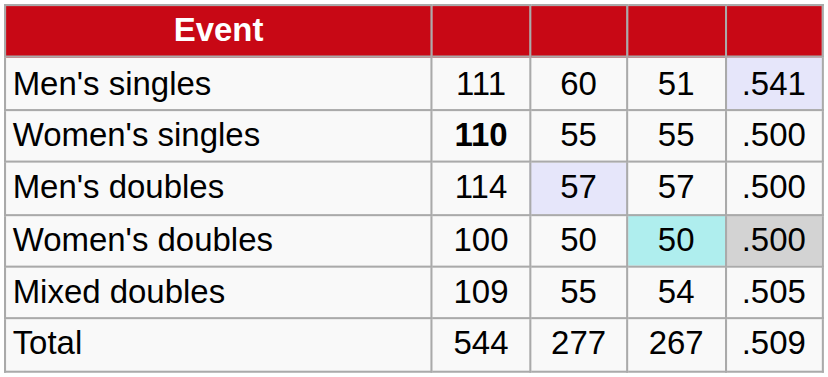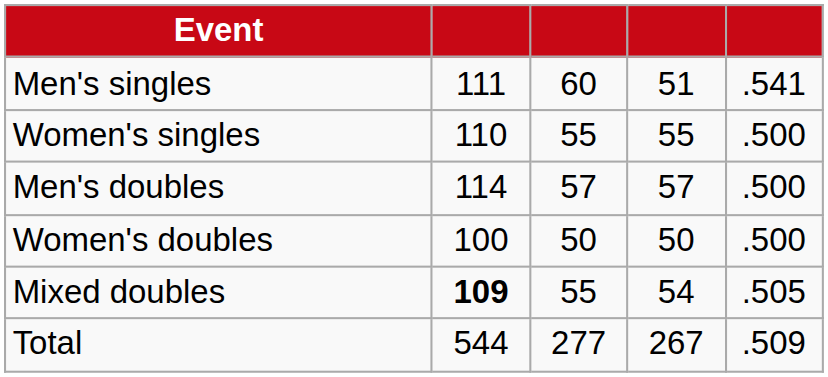(774, 82) lavender background -> (774, 82) no background
(481, 135) bold -> (481, 135) normal
(579, 187) lavender background -> (579, 187) no background
(676, 239) paleturquoise background -> (676, 239) no background
(774, 239) lightgrey background -> (774, 239) no background
(481, 291) normal -> (481, 291) bold
